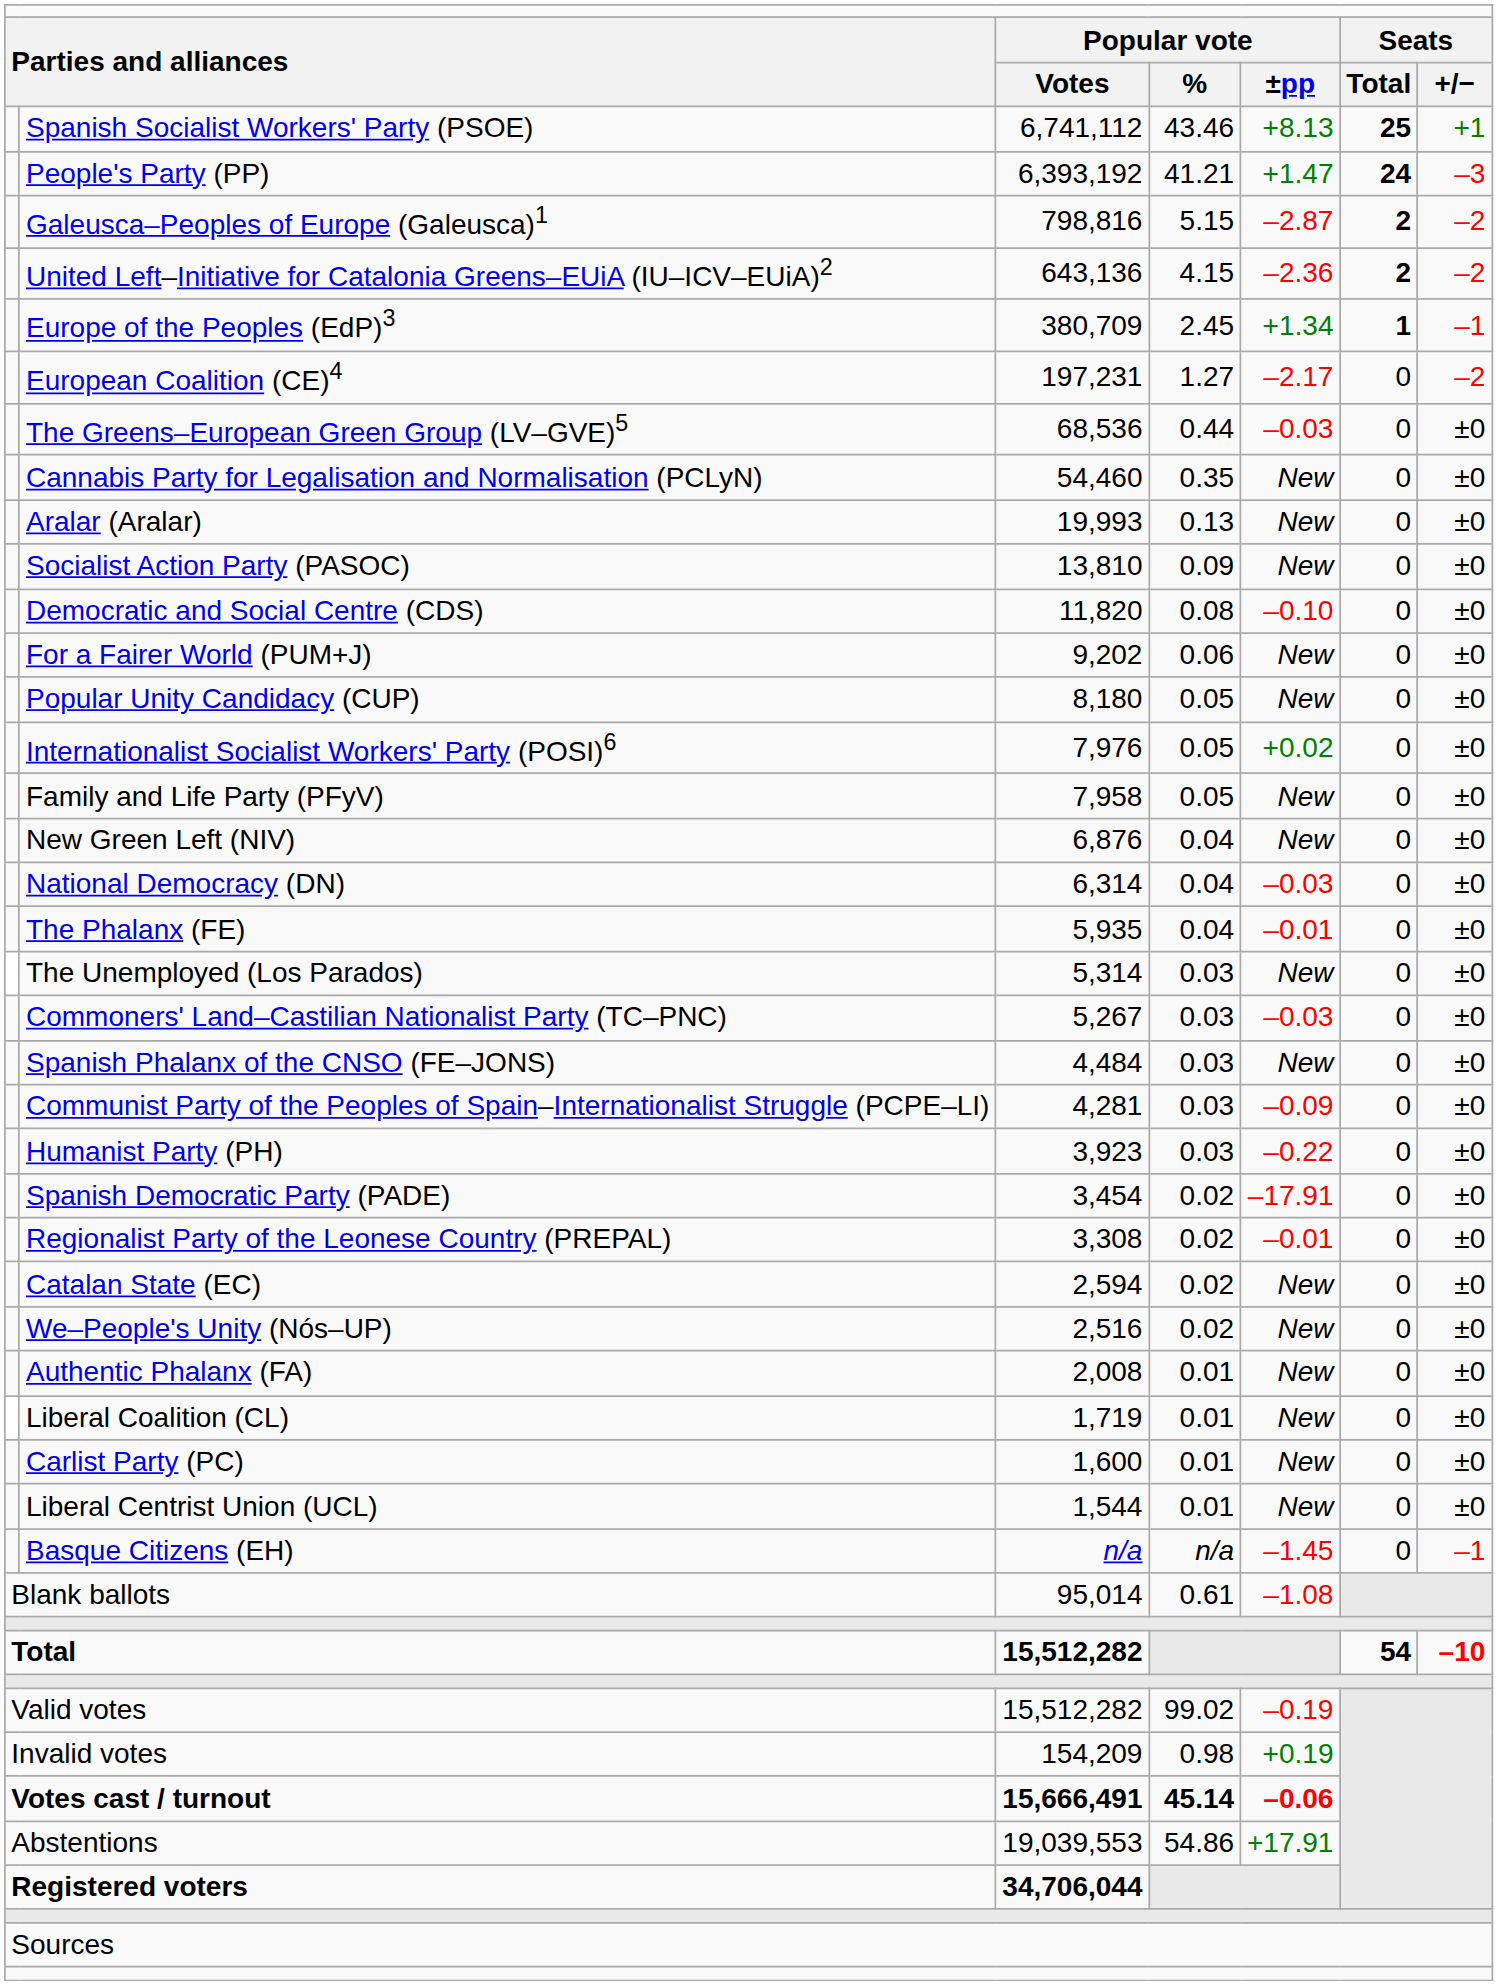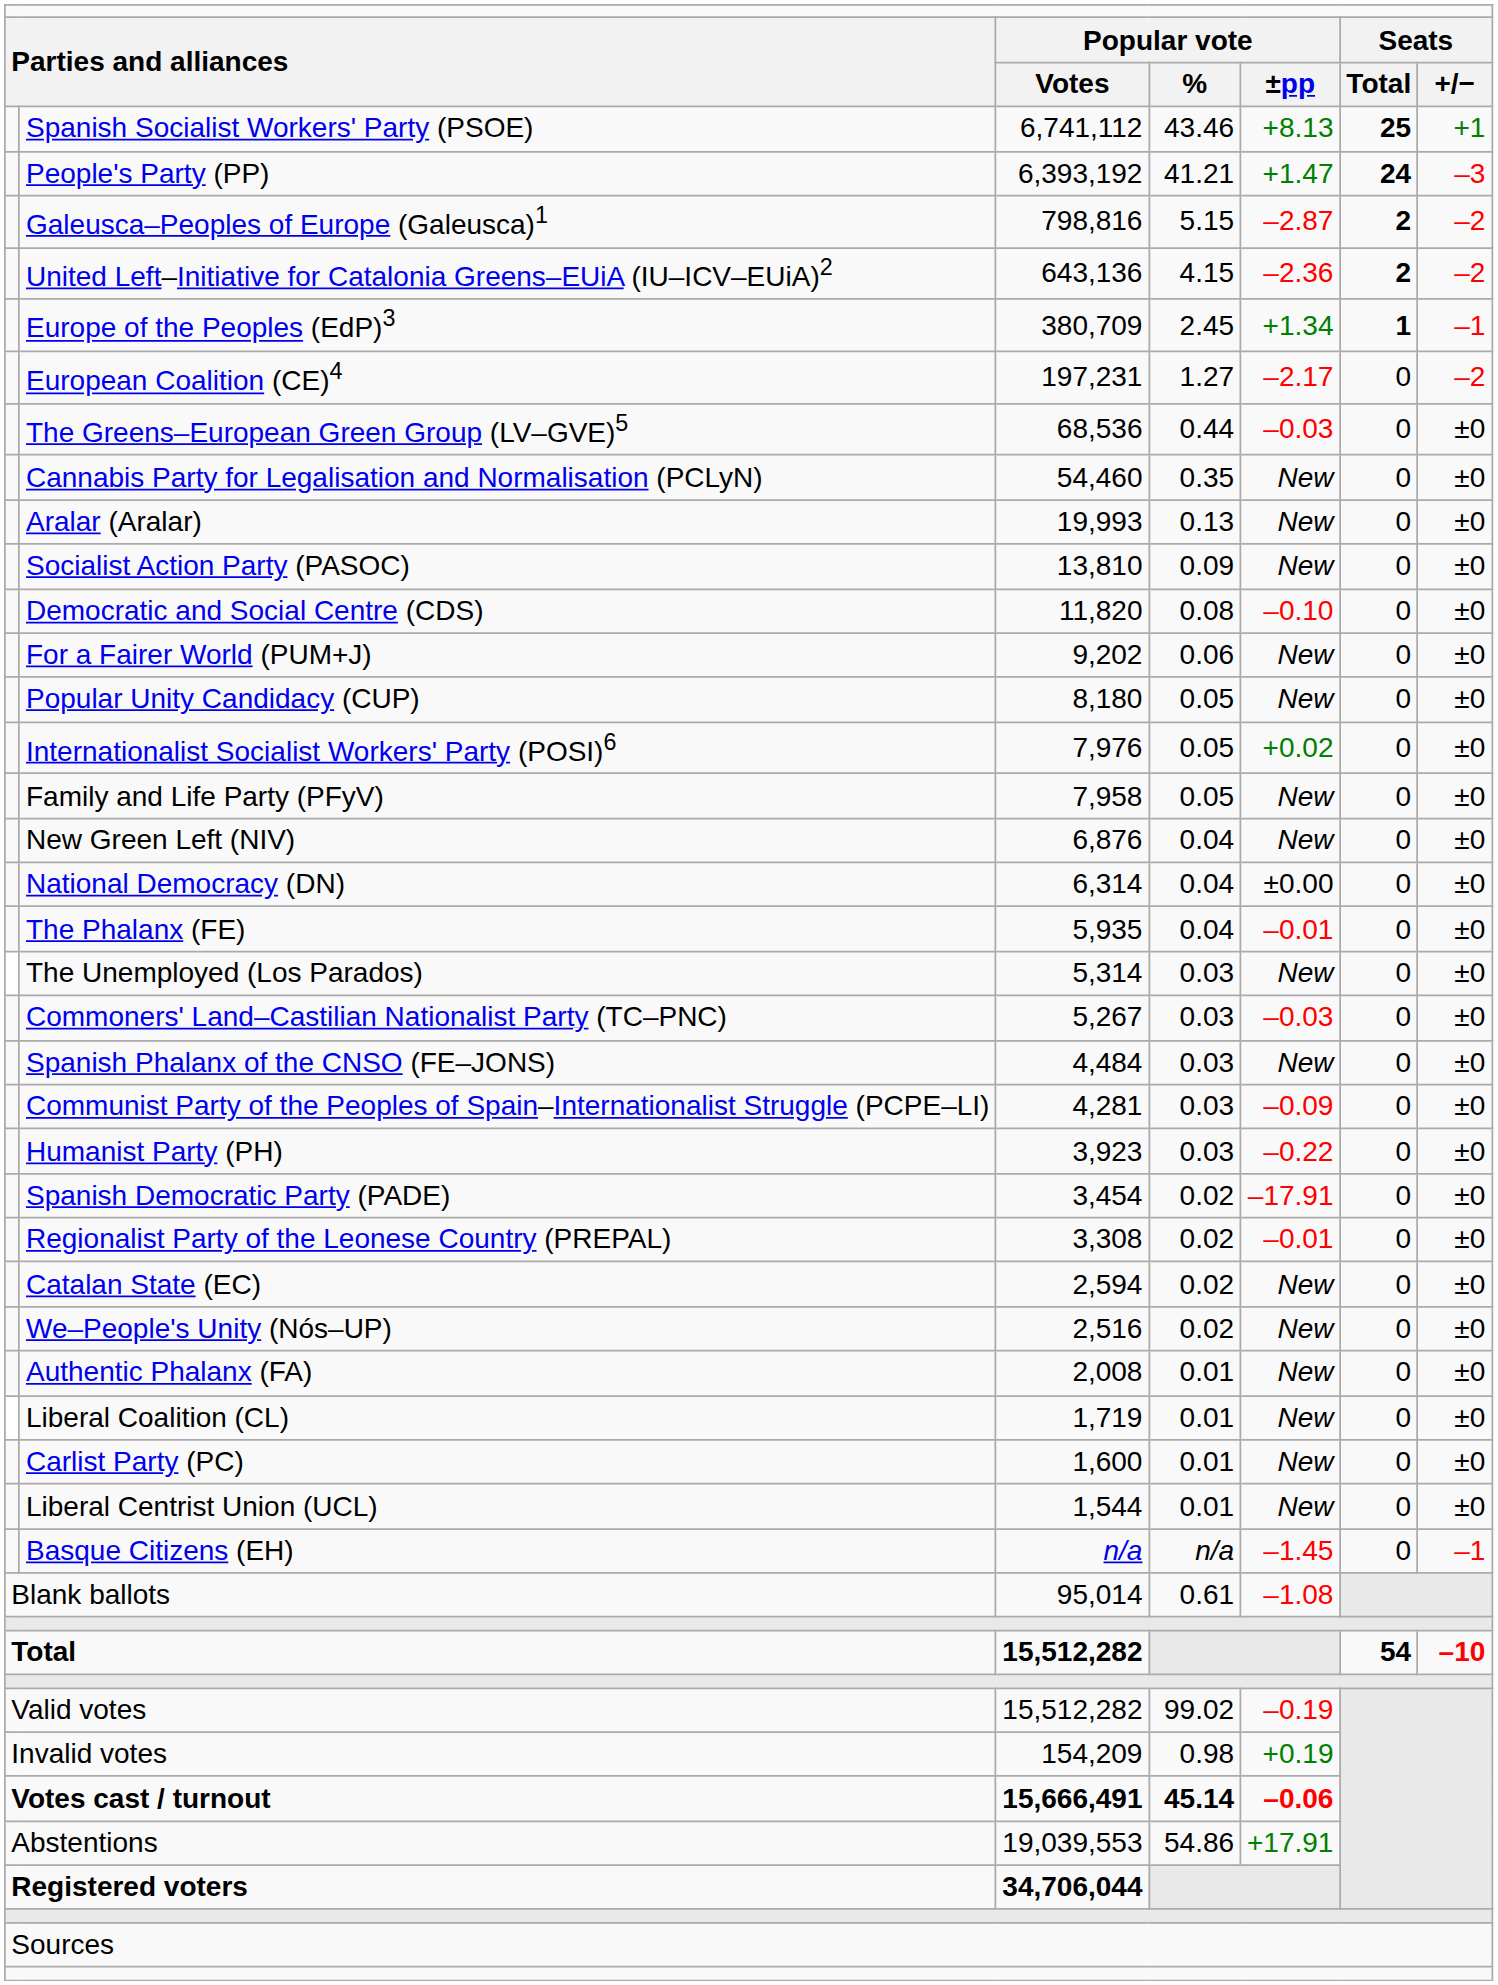(1298, 884) –0.03 -> (1299, 884) ±0.00
